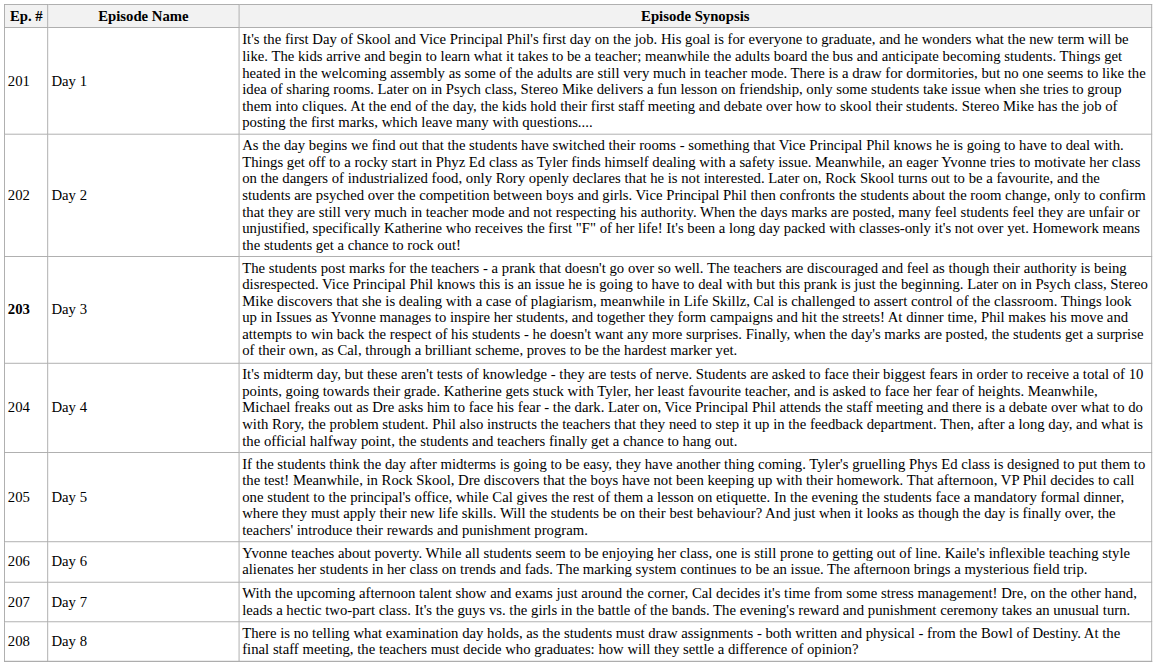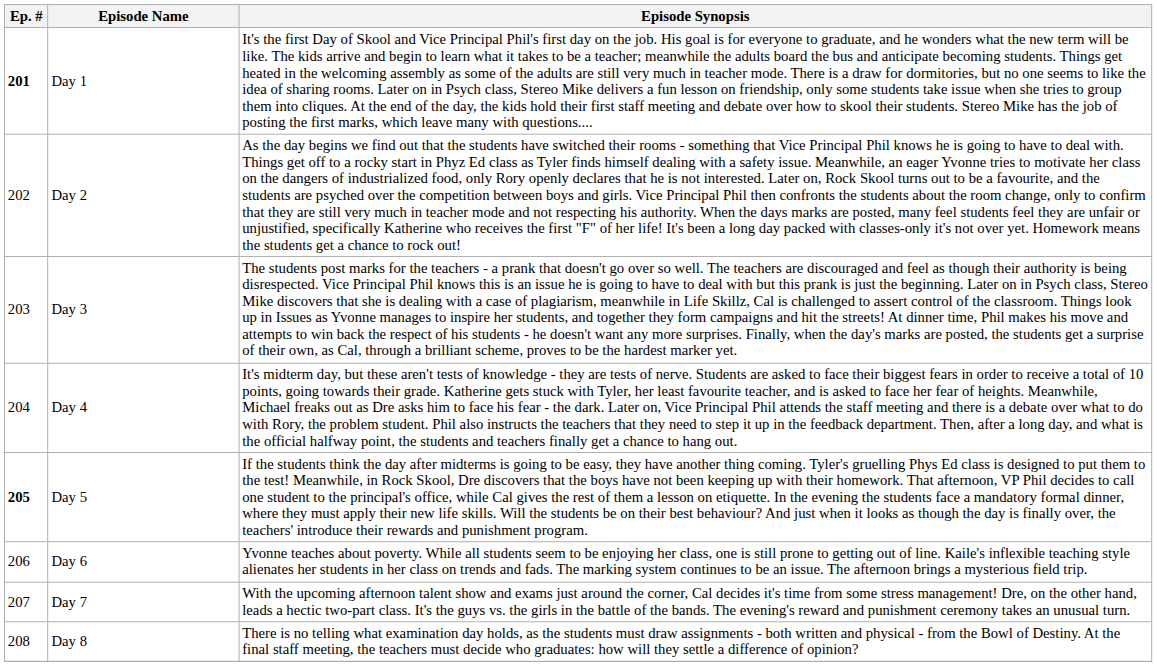(19, 80) normal -> (19, 80) bold
(19, 309) bold -> (19, 309) normal
(19, 497) normal -> (19, 497) bold
